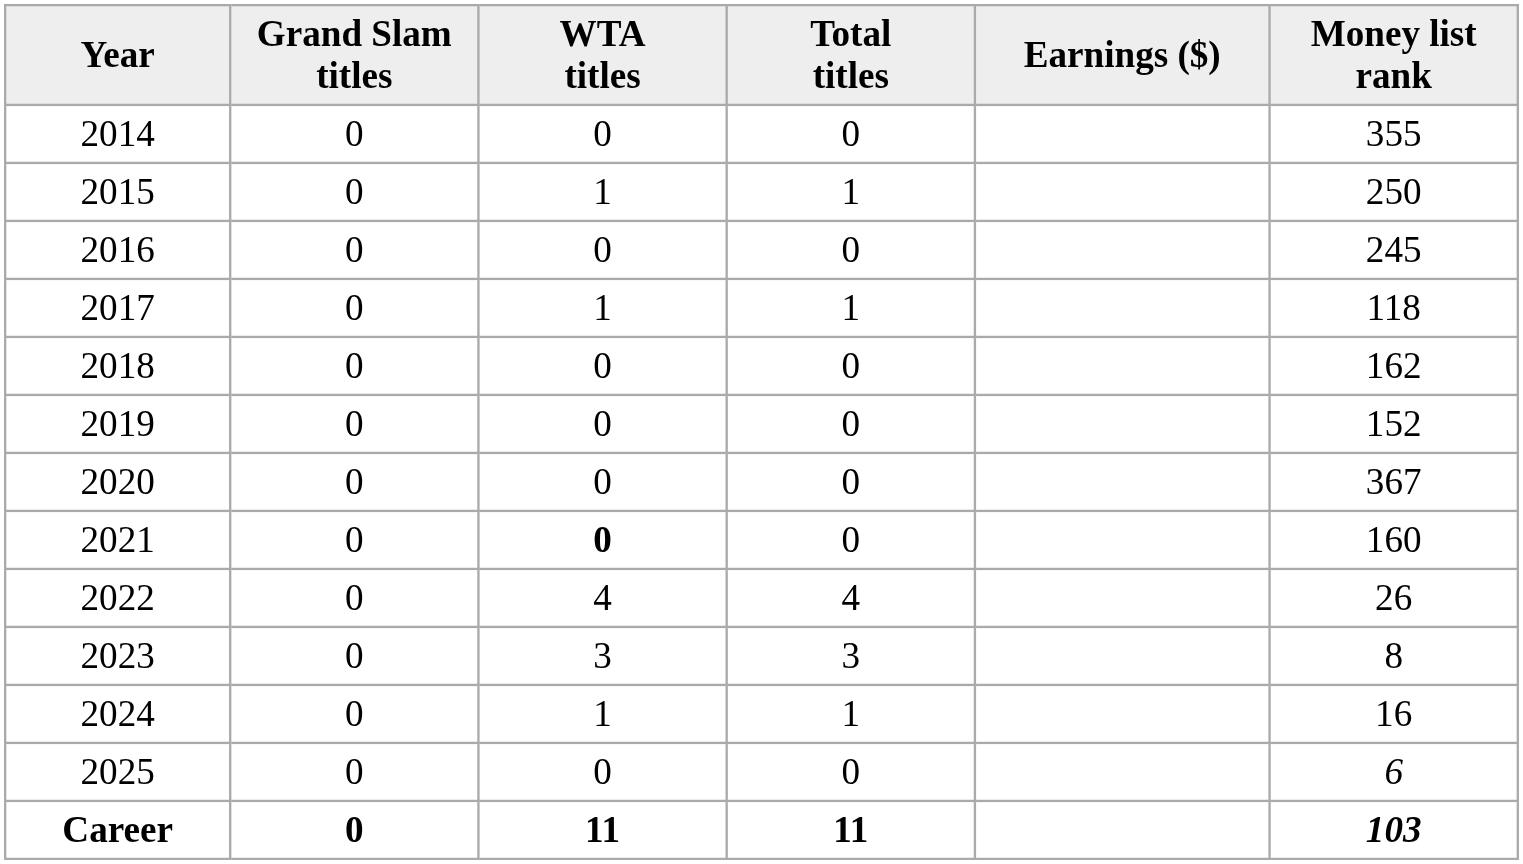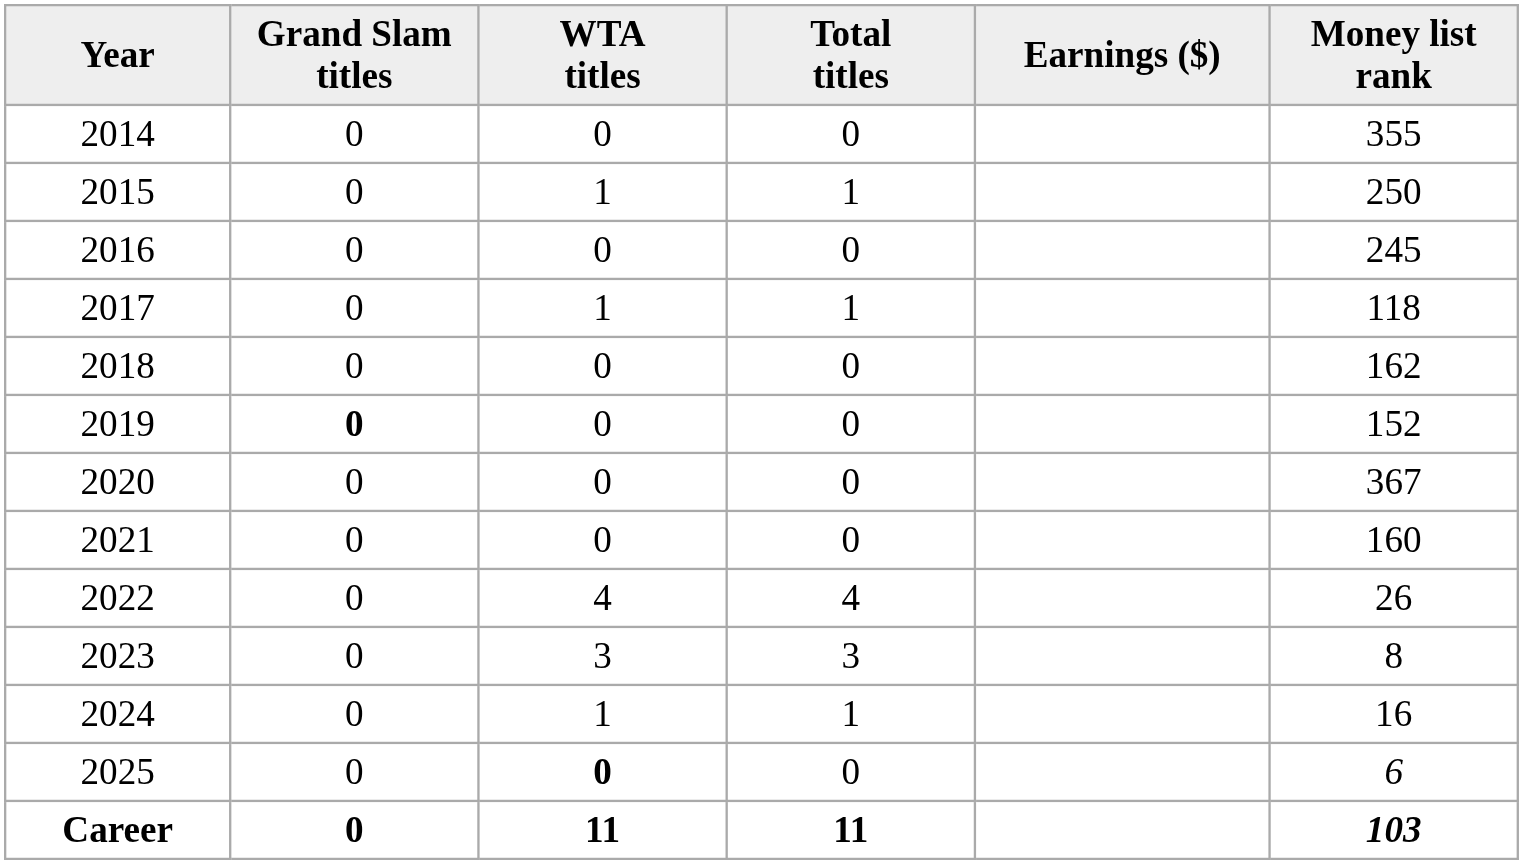(354, 423) normal -> (354, 423) bold
(603, 539) bold -> (603, 539) normal
(603, 771) normal -> (603, 771) bold
